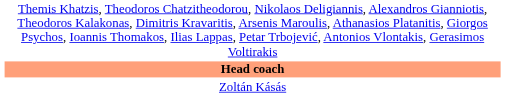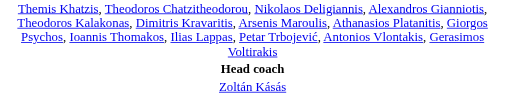(253, 69) lightsalmon background -> (253, 69) no background
